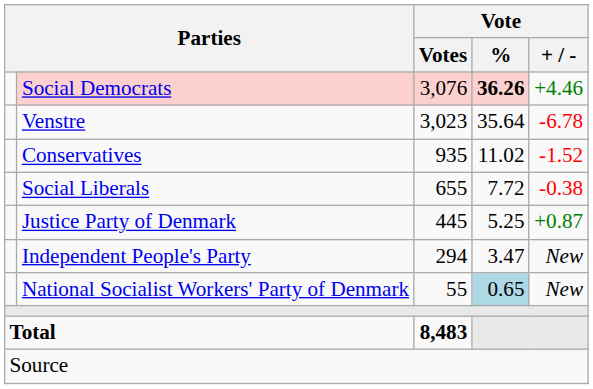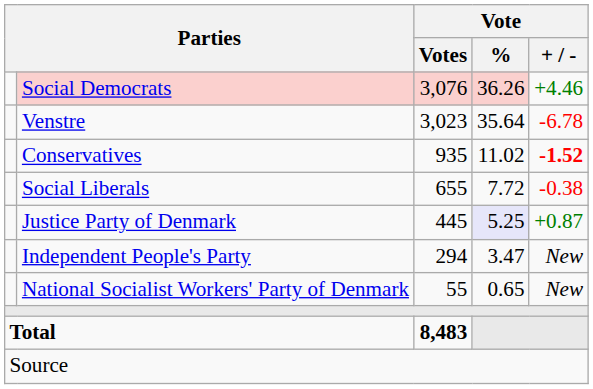(501, 88) bold -> (501, 88) normal
(561, 155) normal -> (561, 155) bold
(506, 222) no background -> (506, 222) lavender background
(506, 289) lightblue background -> (506, 289) no background
